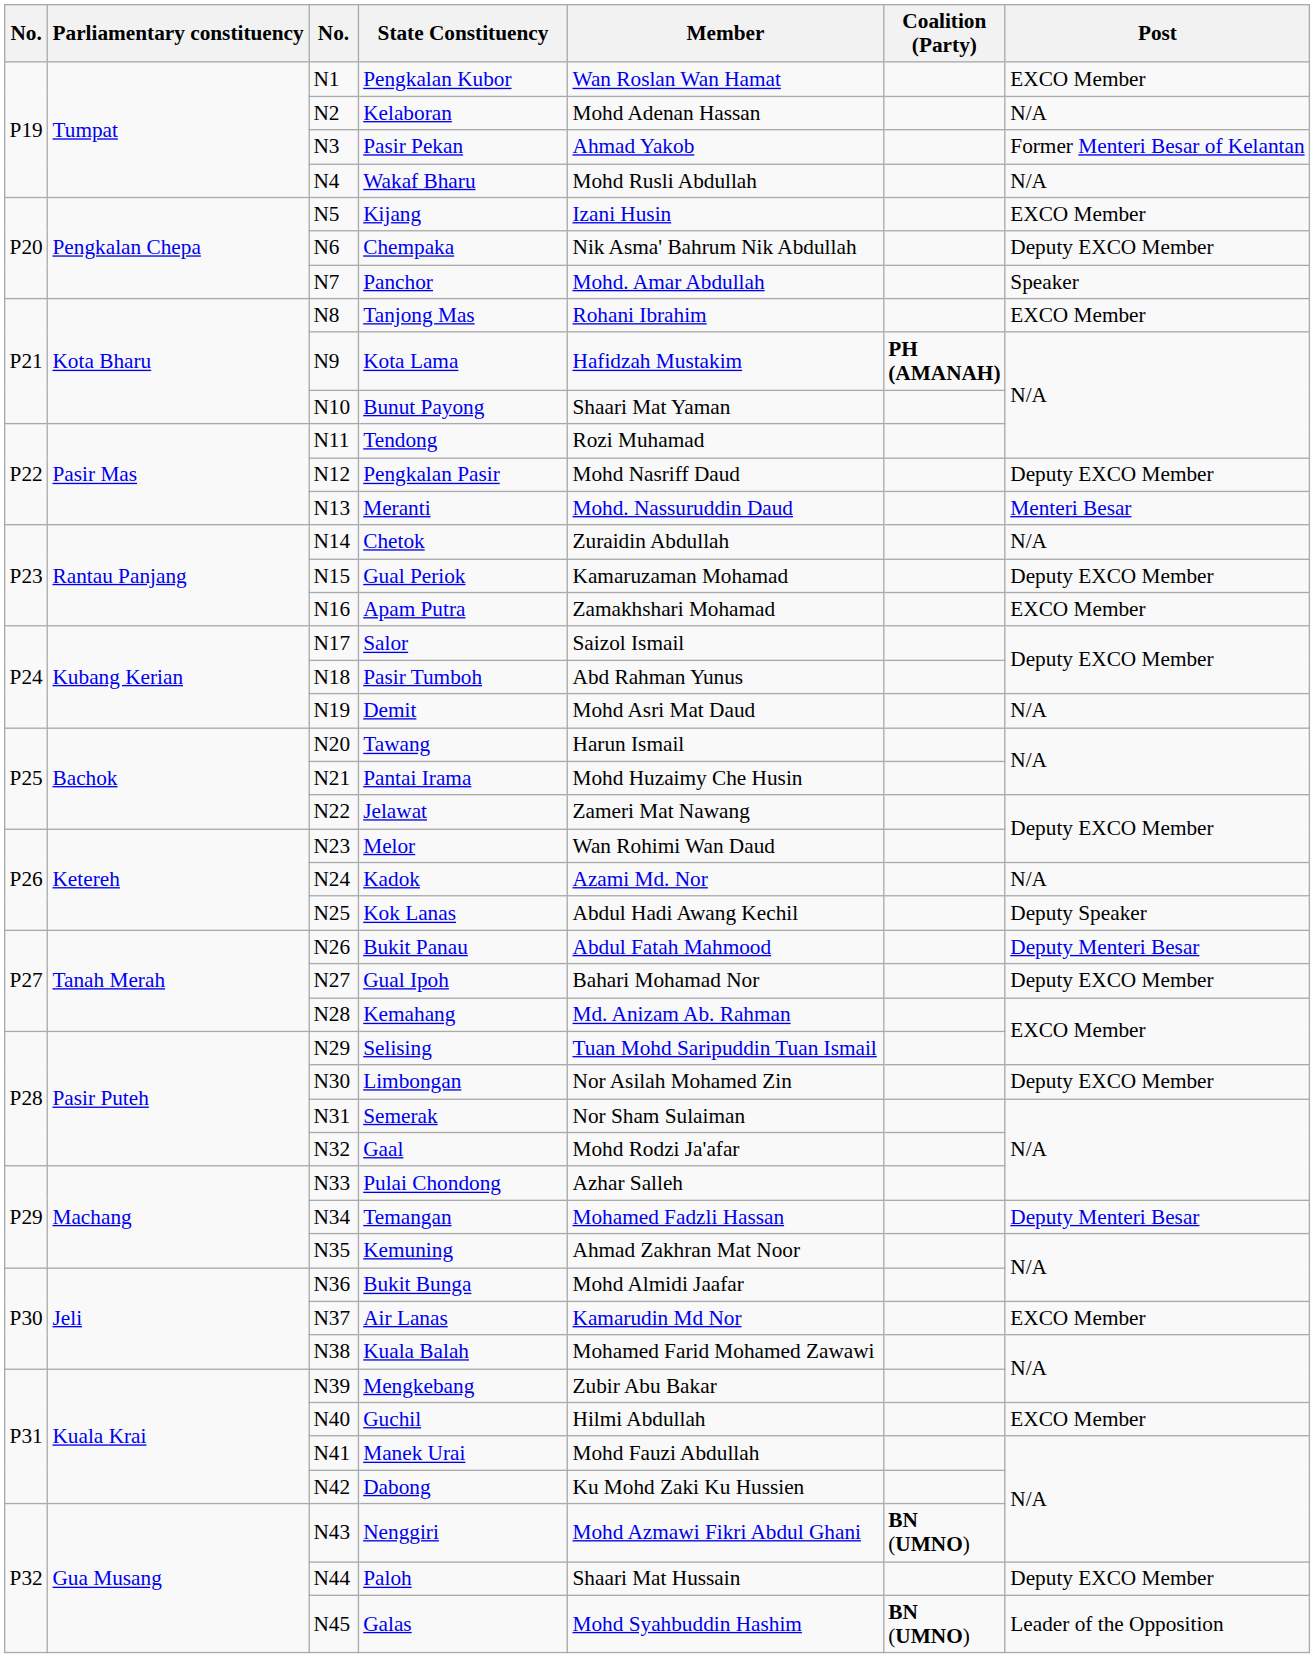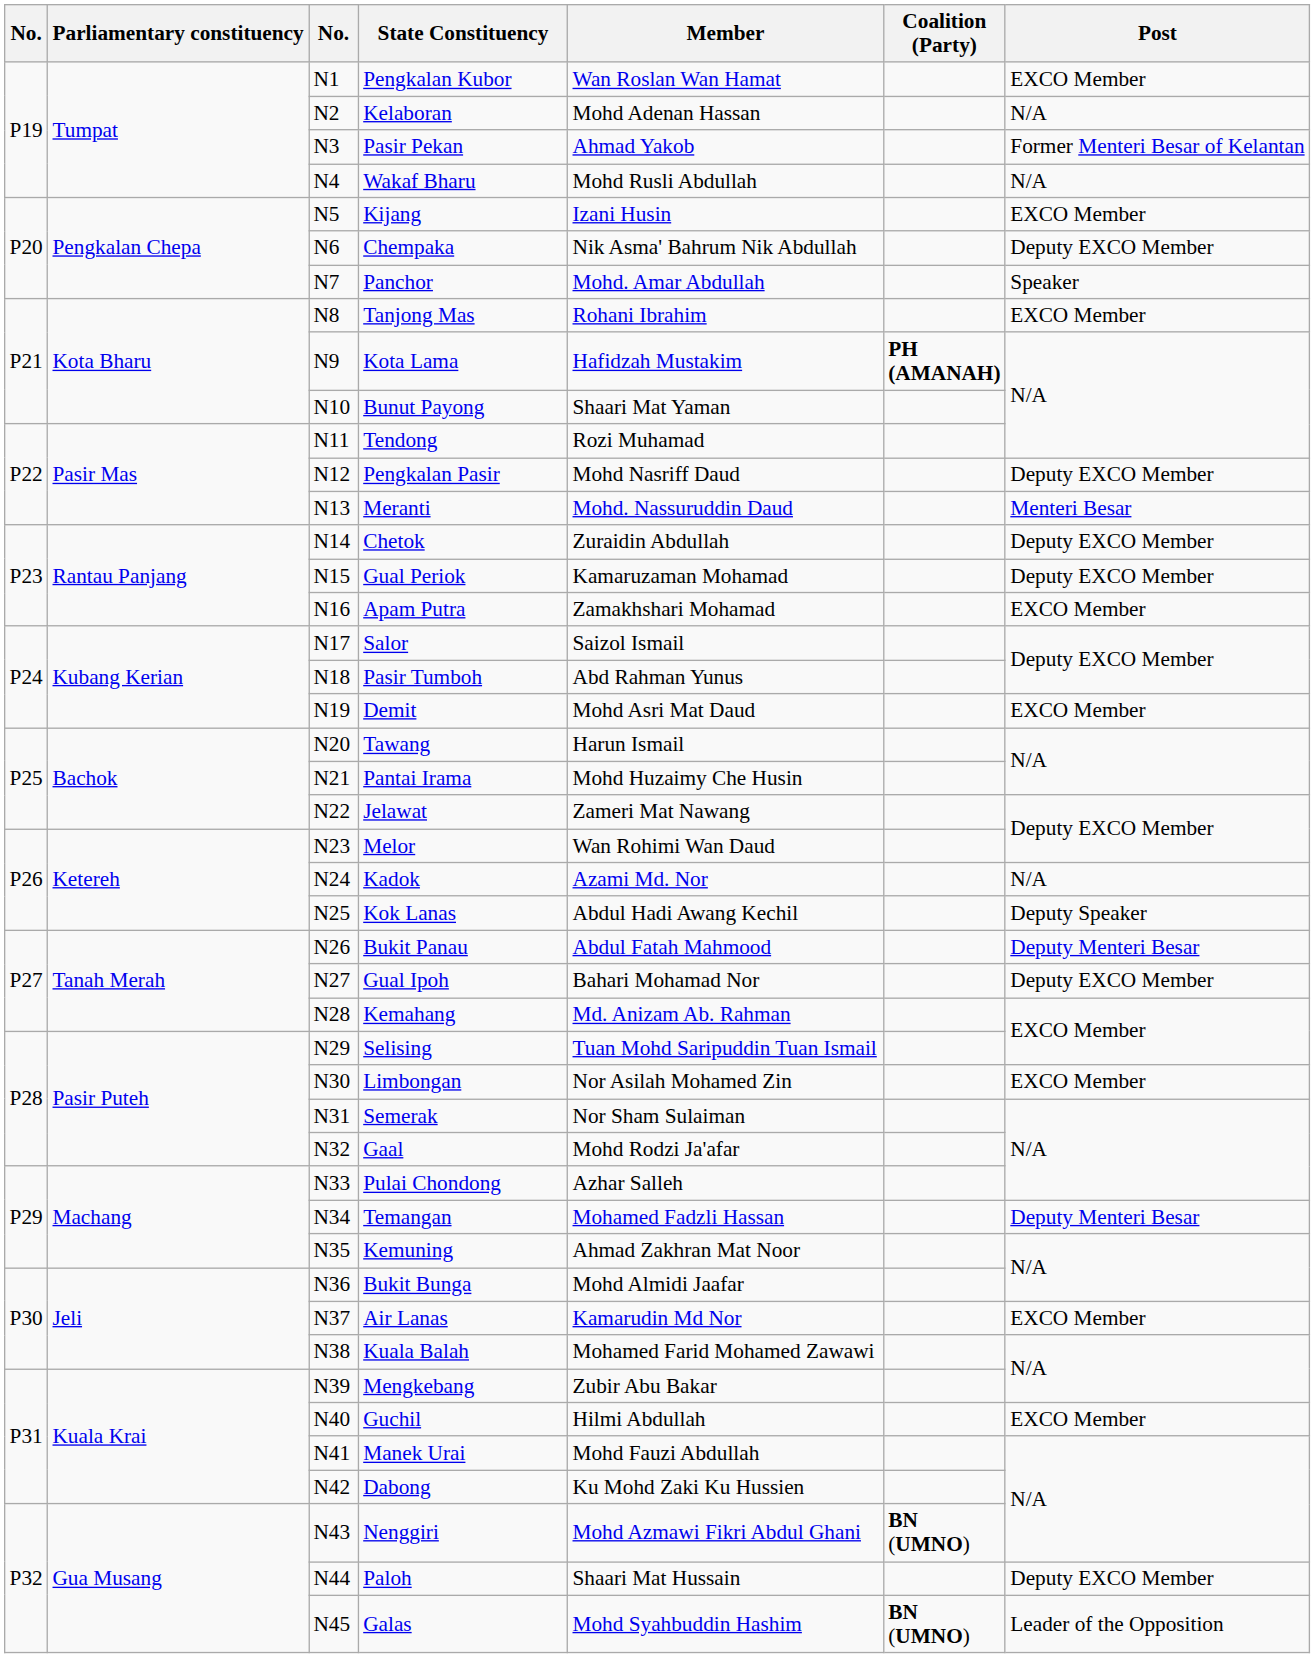(1029, 541) N/A -> (1112, 541) Deputy EXCO Member
(1029, 710) N/A -> (1078, 710) EXCO Member
(1112, 1081) Deputy EXCO Member -> (1078, 1081) EXCO Member
